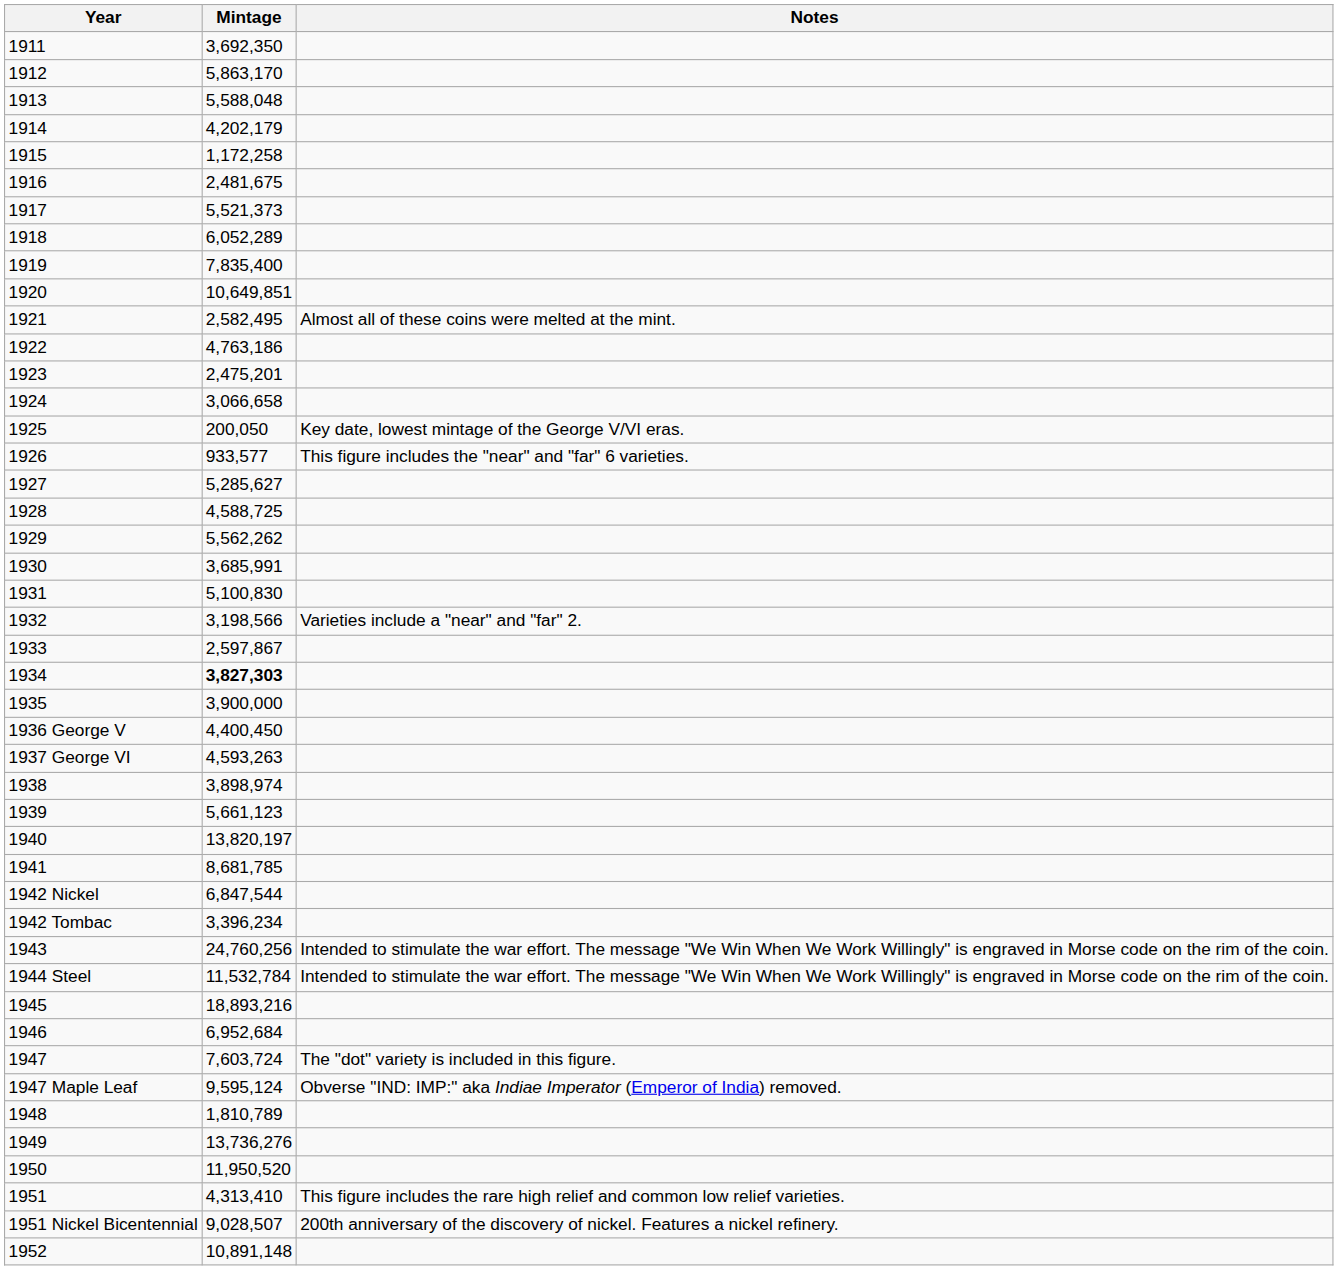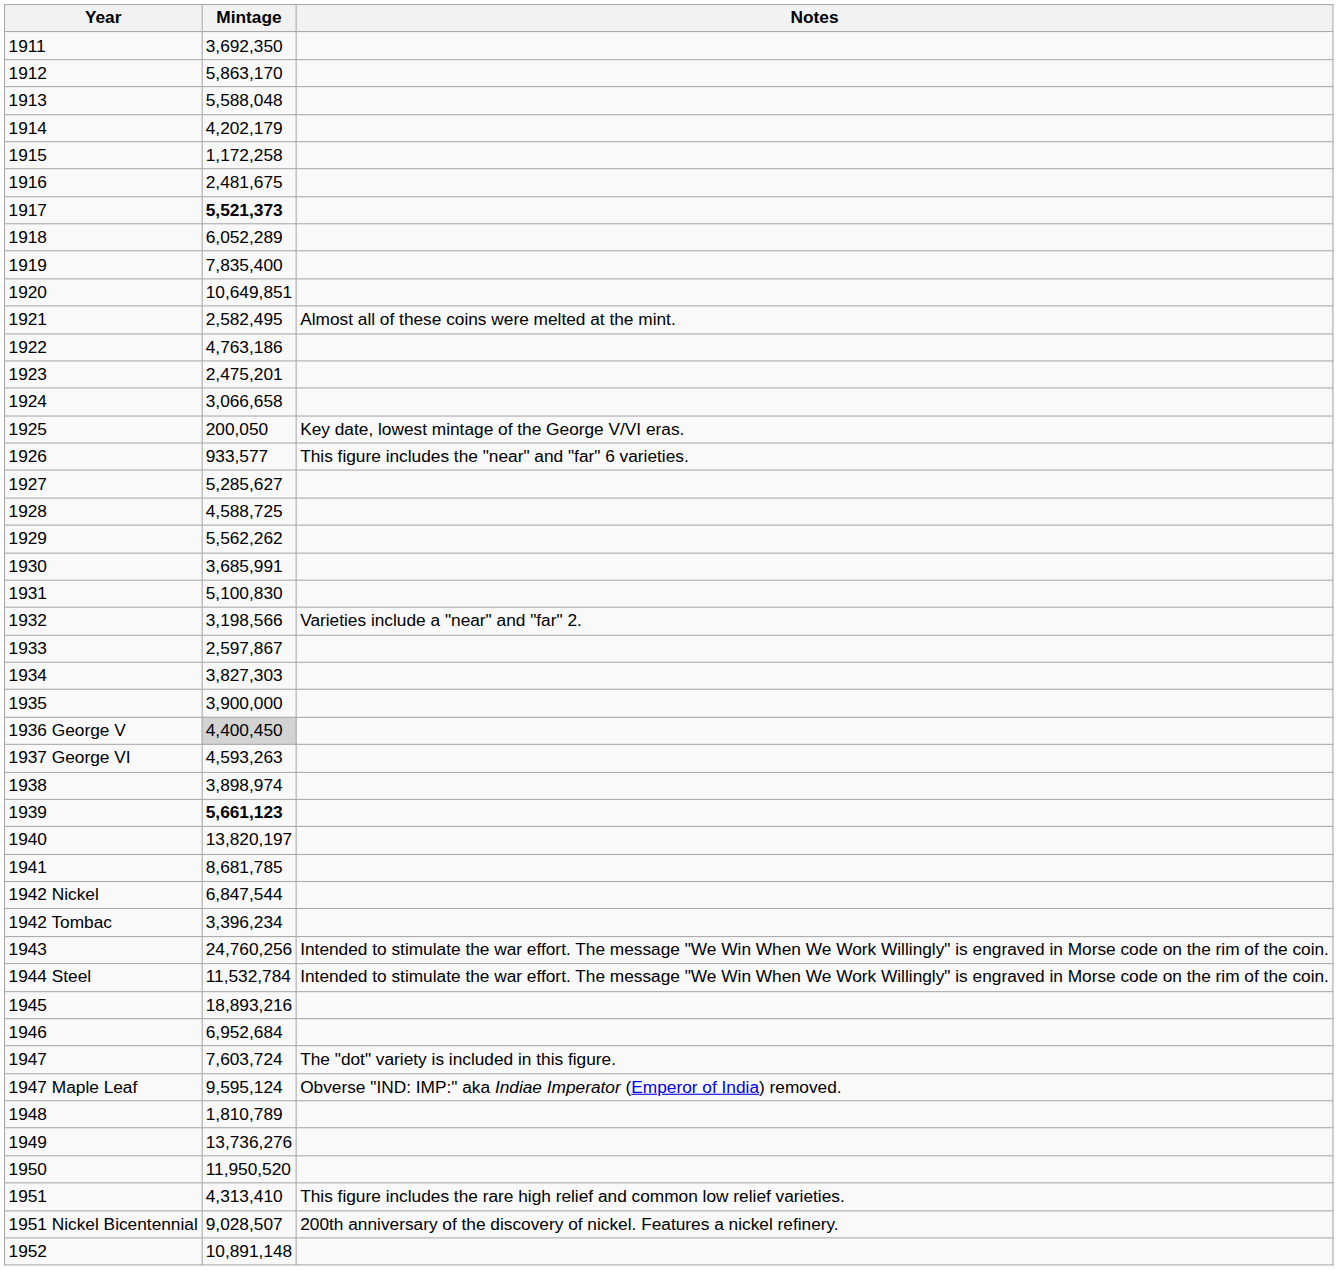(244, 210) normal -> (244, 210) bold
(244, 675) bold -> (244, 675) normal
(244, 730) no background -> (244, 730) lightgrey background
(244, 812) normal -> (244, 812) bold
